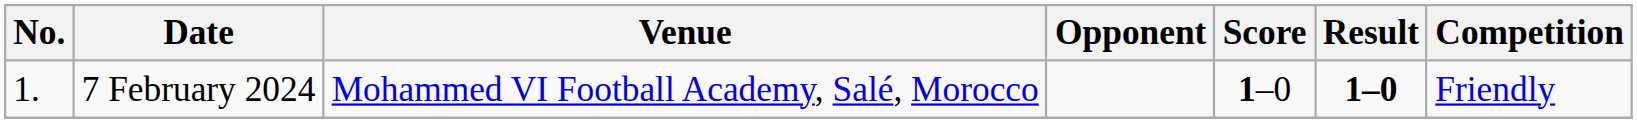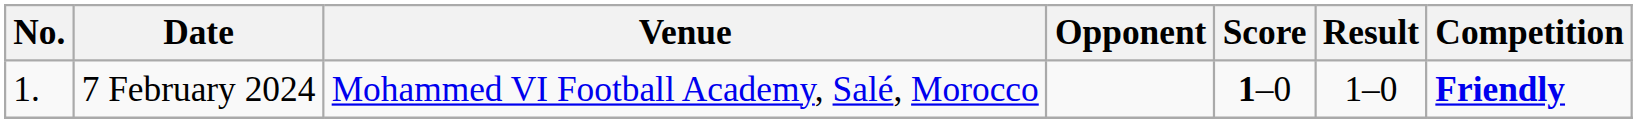(1371, 88) bold -> (1371, 88) normal
(1495, 88) normal -> (1500, 88) bold
